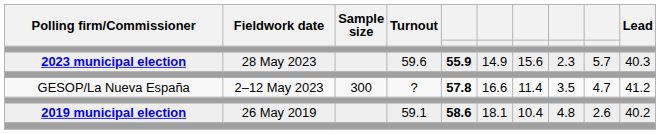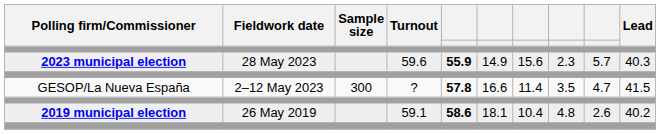(638, 87) 41.2 -> (638, 87) 41.5
